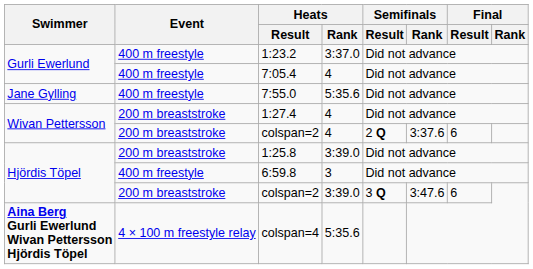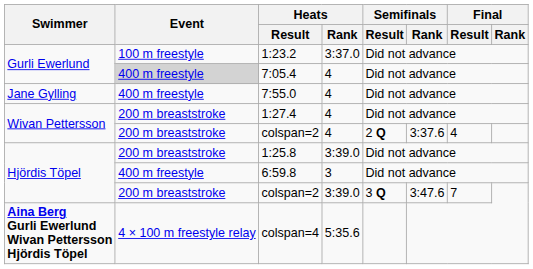(161, 54) 400 m freestyle -> (161, 54) 100 m freestyle
(161, 74) no background -> (161, 74) lightgrey background
(342, 94) 5:35.6 -> (328, 94) 4
(454, 133) 6 -> (454, 133) 4
(454, 193) 6 -> (454, 193) 7
